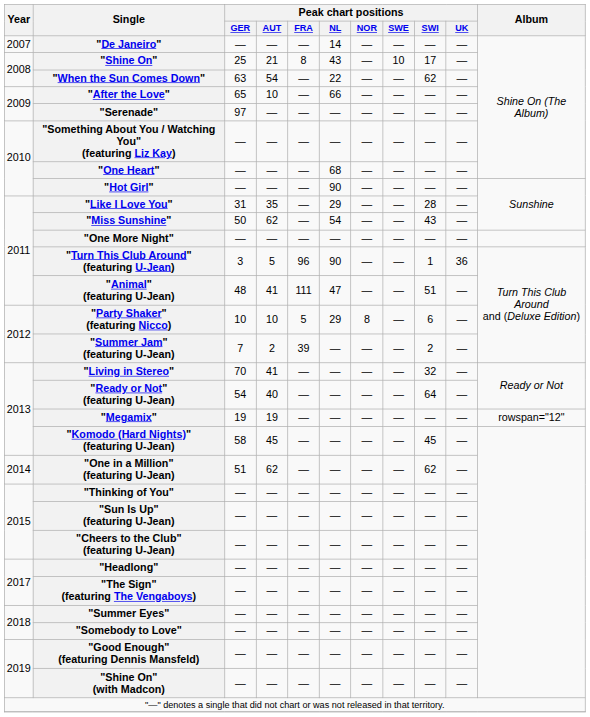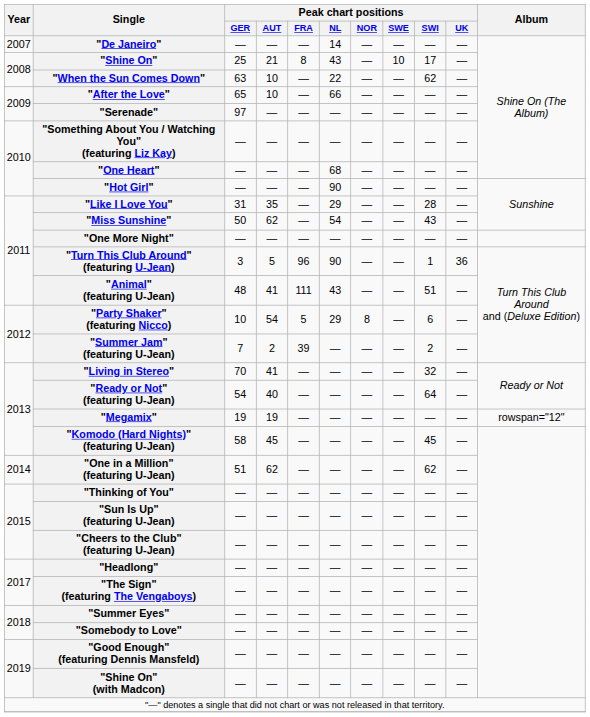(272, 78) 54 -> (272, 78) 10
(335, 290) 47 -> (335, 290) 43
(272, 319) 10 -> (272, 319) 54
